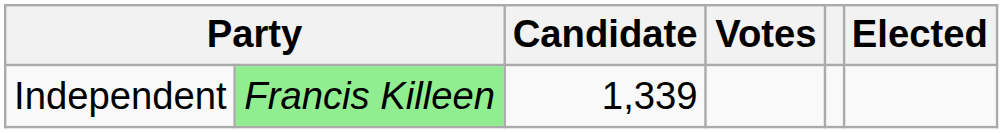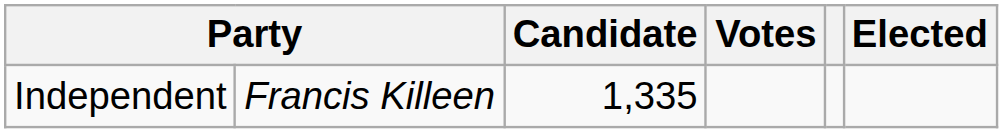(370, 95) lightgreen background -> (370, 95) no background
(650, 95) 1,339 -> (650, 95) 1,335
